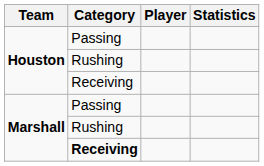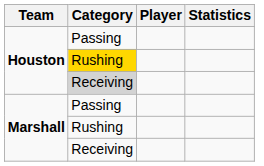(97, 60) no background -> (97, 60) gold background
(102, 82) no background -> (102, 82) lightgrey background
(105, 149) bold -> (102, 149) normal
